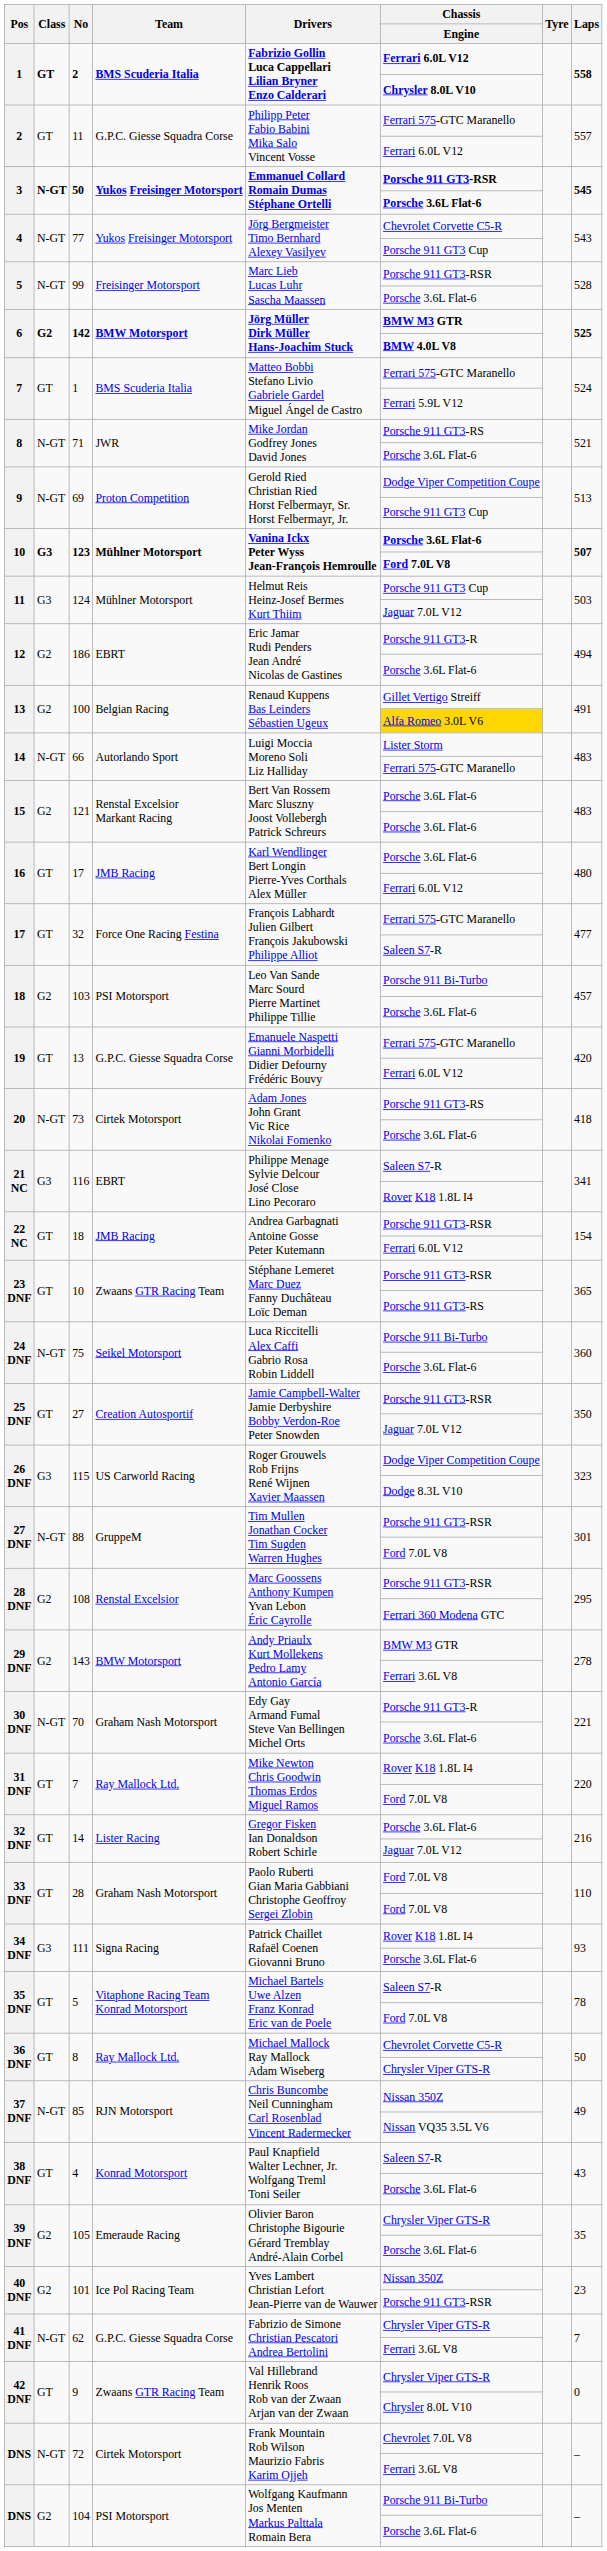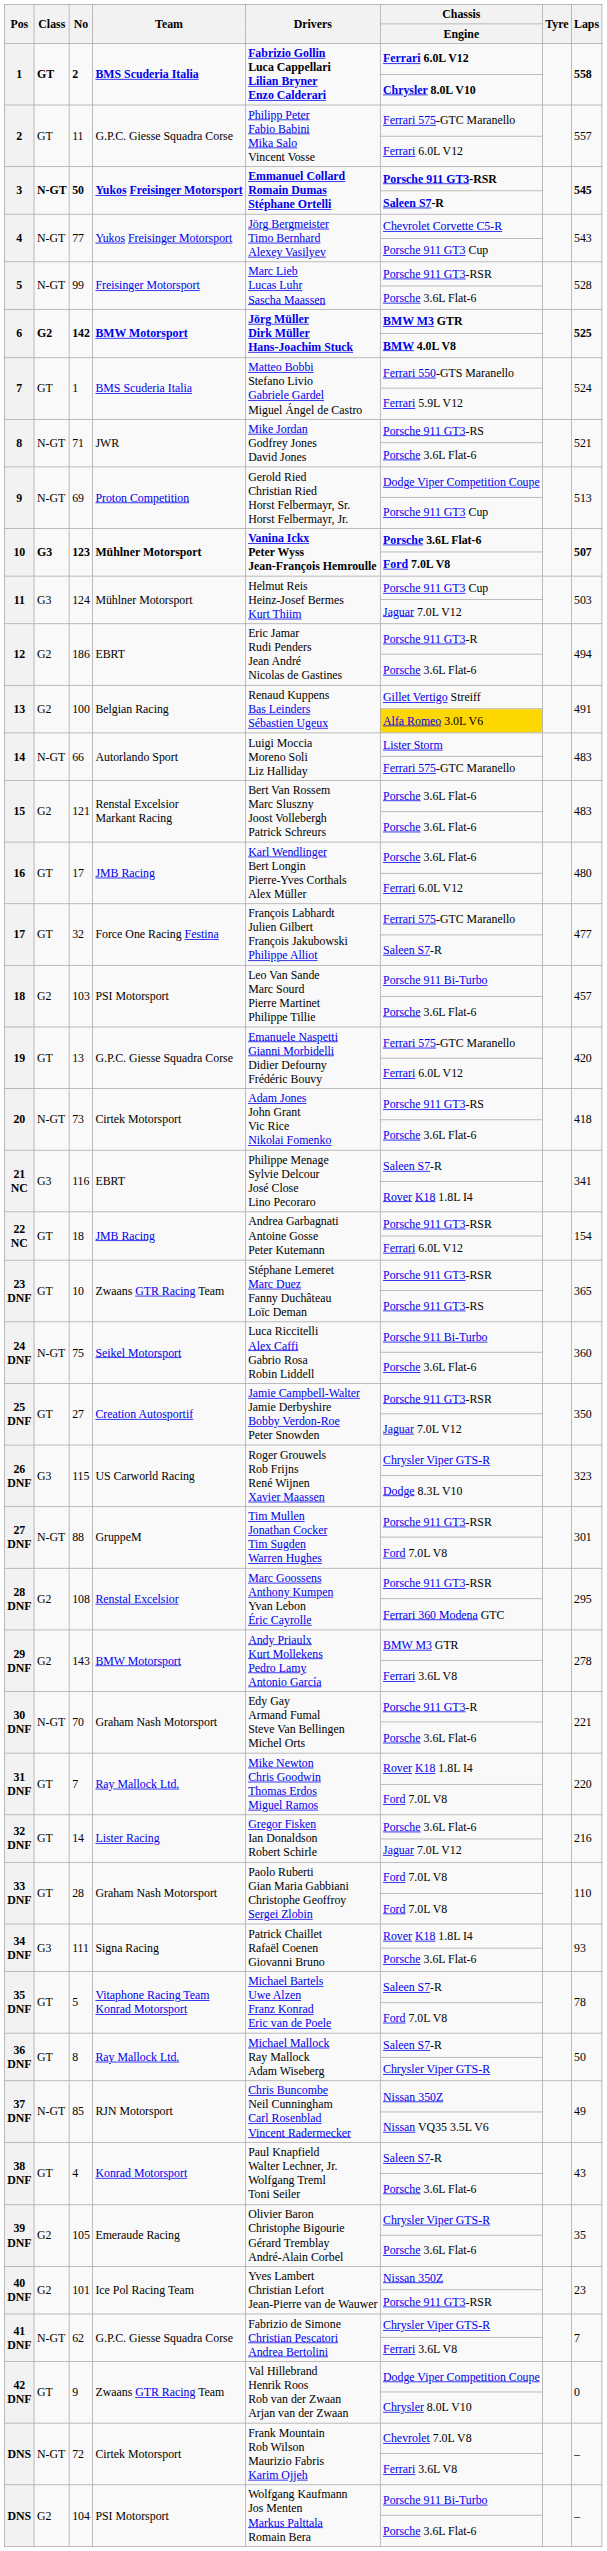(432, 202) Porsche 3.6L Flat-6 -> (413, 202) Saleen S7-R
(449, 373) Ferrari 575-GTC Maranello -> (449, 373) Ferrari 550-GTS Maranello
(461, 1460) Dodge Viper Competition Coupe -> (437, 1460) Chrysler Viper GTS-R
(443, 2045) Chevrolet Corvette C5-R -> (412, 2045) Saleen S7-R
(437, 2377) Chrysler Viper GTS-R -> (461, 2377) Dodge Viper Competition Coupe
